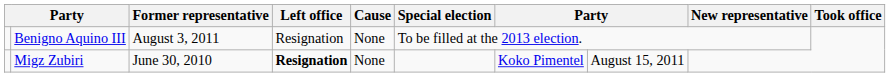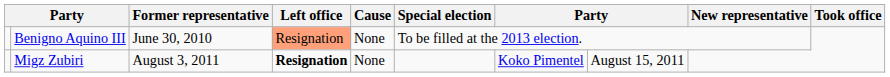(176, 38) August 3, 2011 -> (172, 38) June 30, 2010
(309, 38) no background -> (309, 38) lightsalmon background
(172, 60) June 30, 2010 -> (176, 60) August 3, 2011
